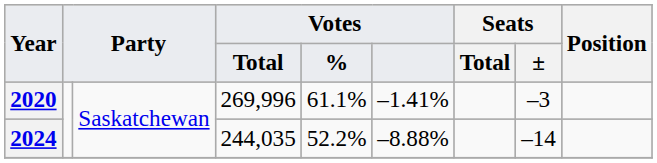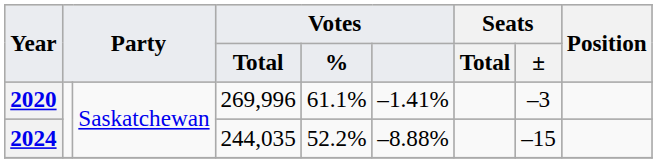(539, 138) –14 -> (539, 138) –15
